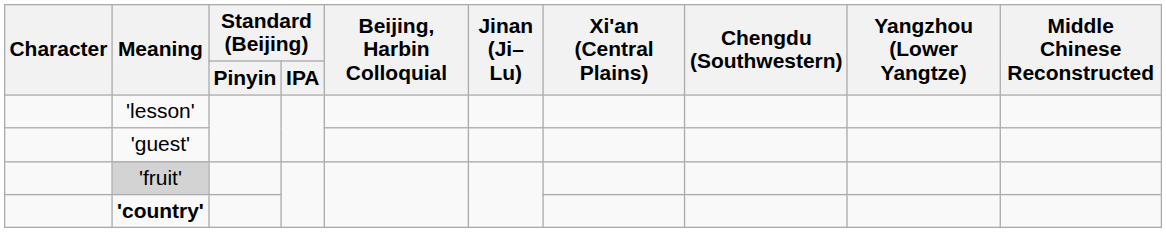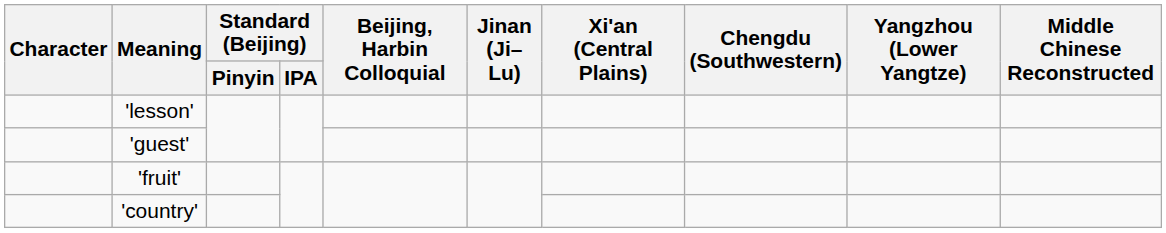(160, 177) lightgrey background -> (160, 177) no background
(160, 210) bold -> (160, 210) normal
